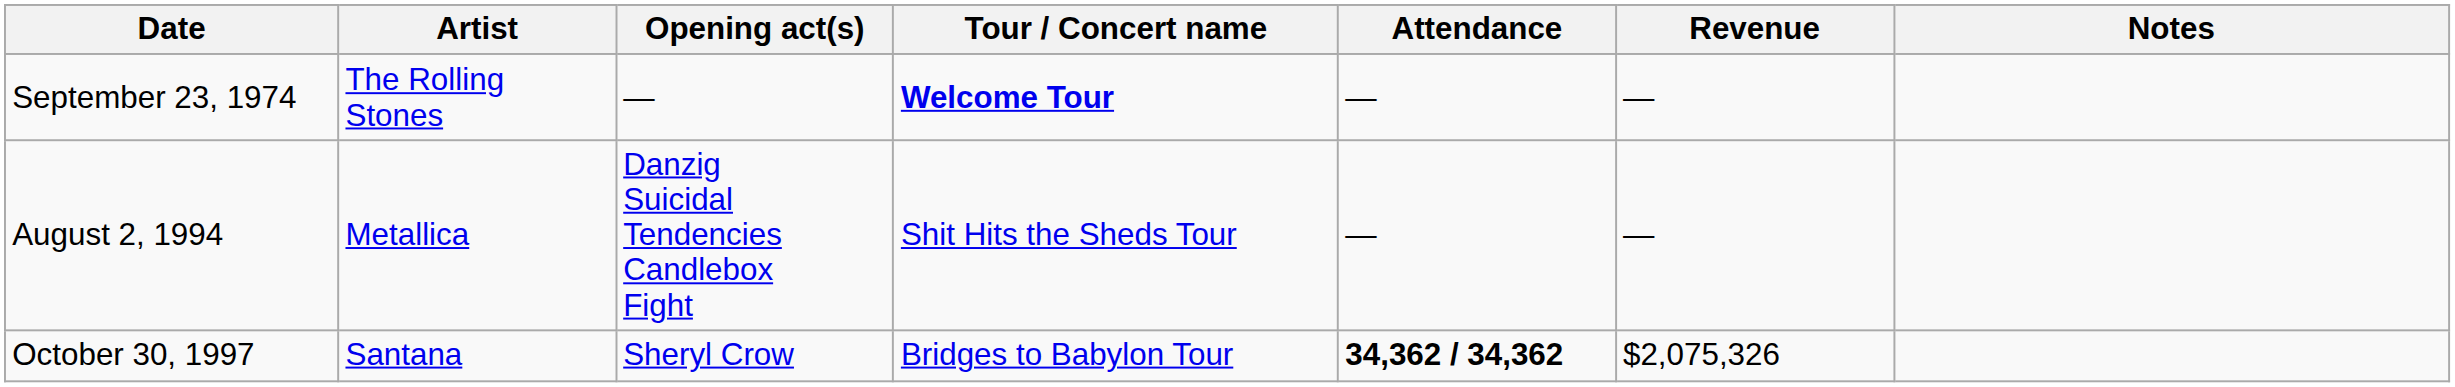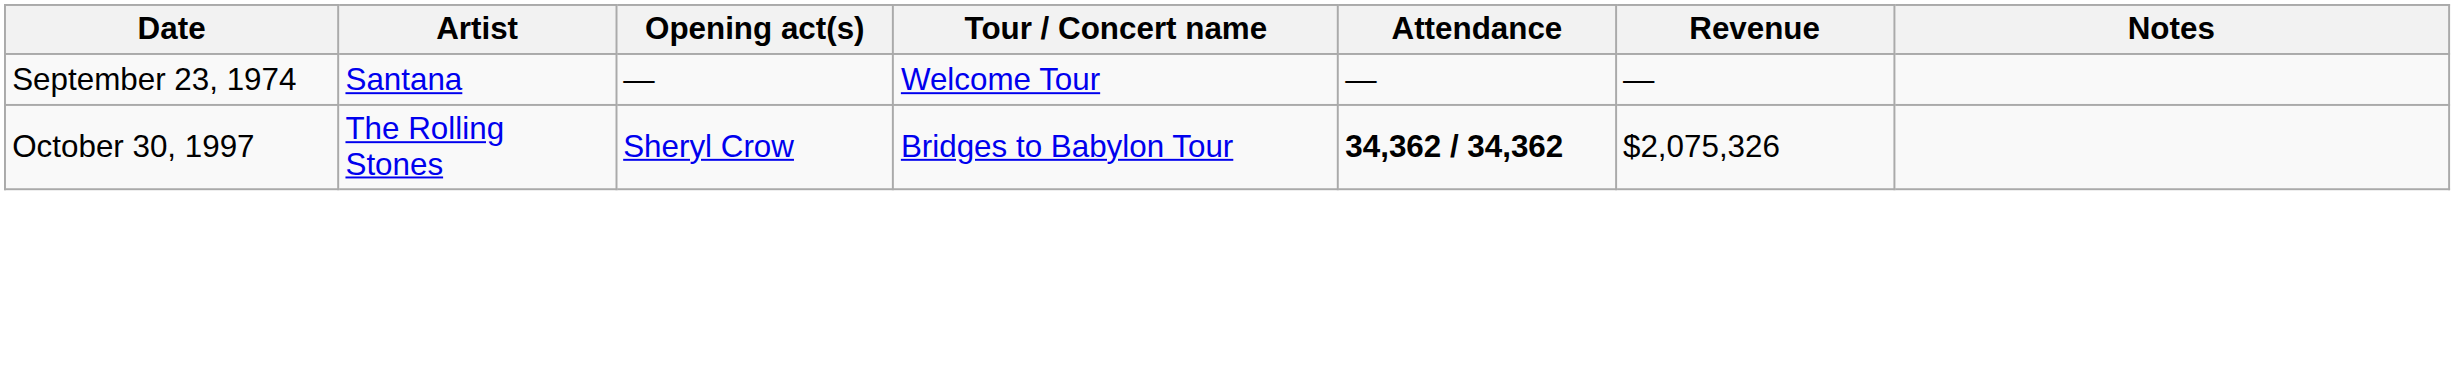(425, 96) The Rolling Stones -> (404, 79) Santana
(1007, 96) bold -> (1001, 79) normal
- row: (118, 234)
(404, 354) Santana -> (425, 146) The Rolling Stones
